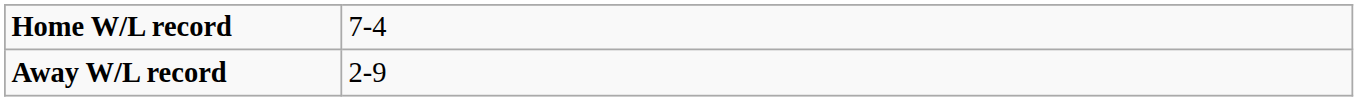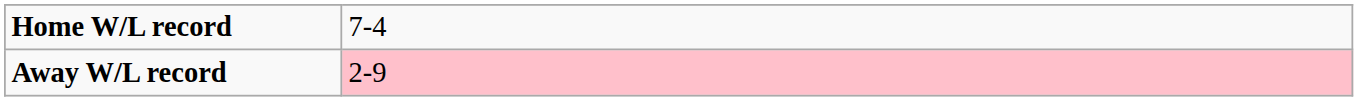(367, 72) no background -> (367, 72) pink background
